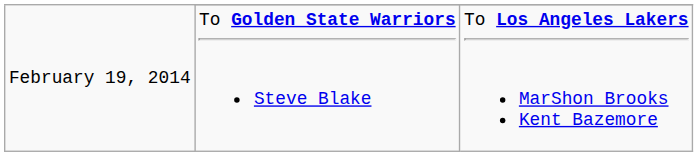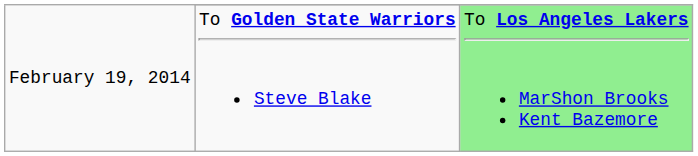(576, 69) no background -> (576, 69) lightgreen background
